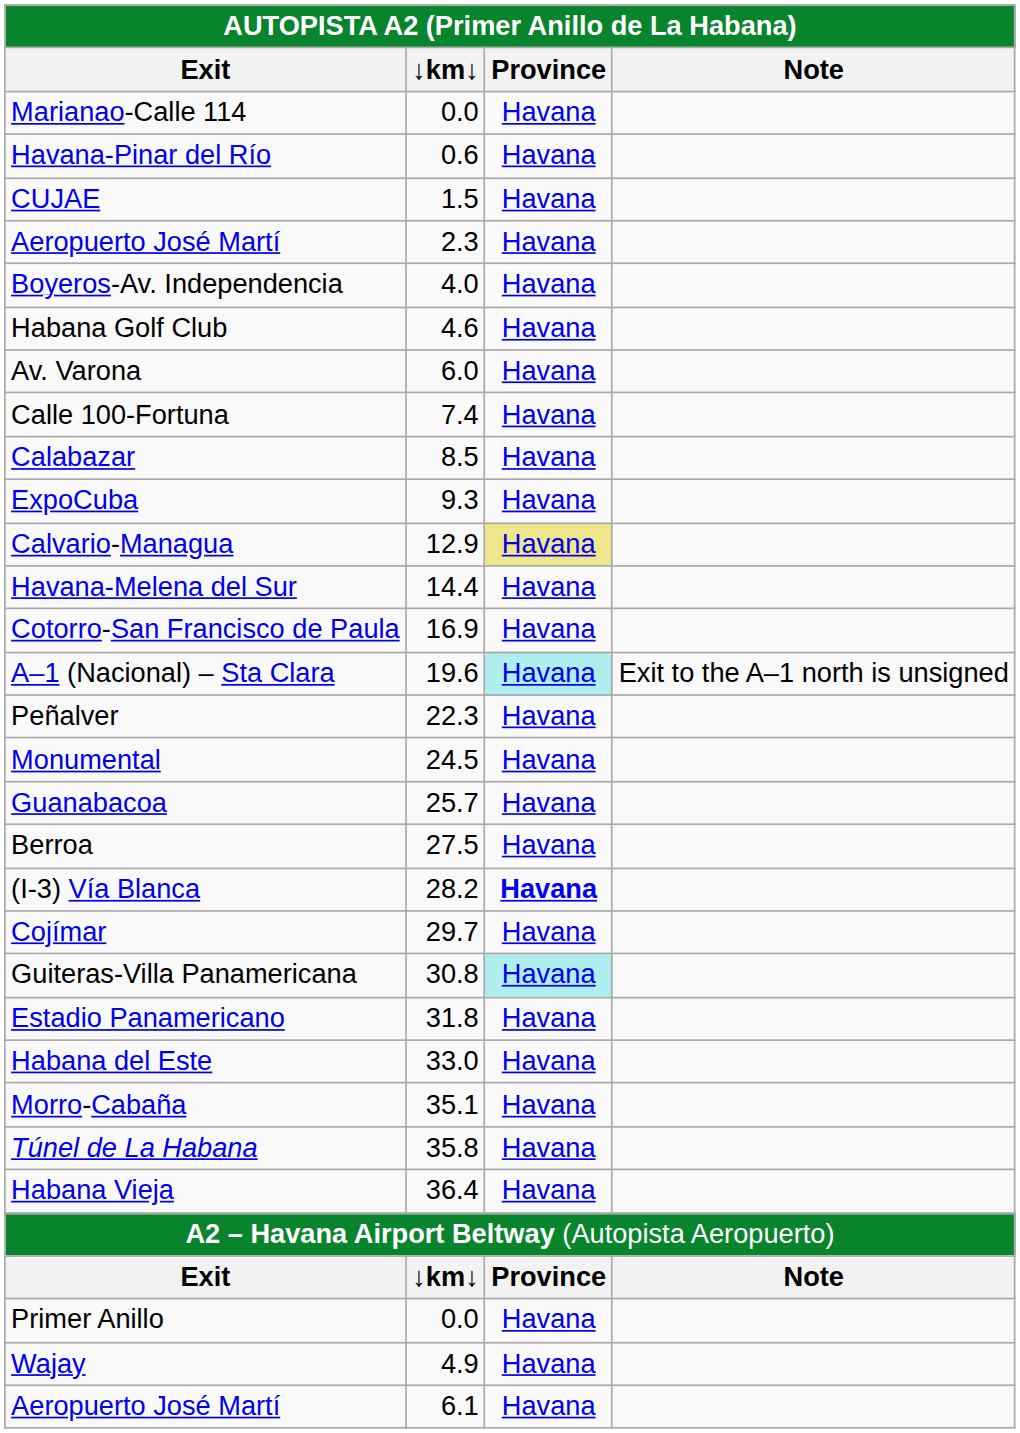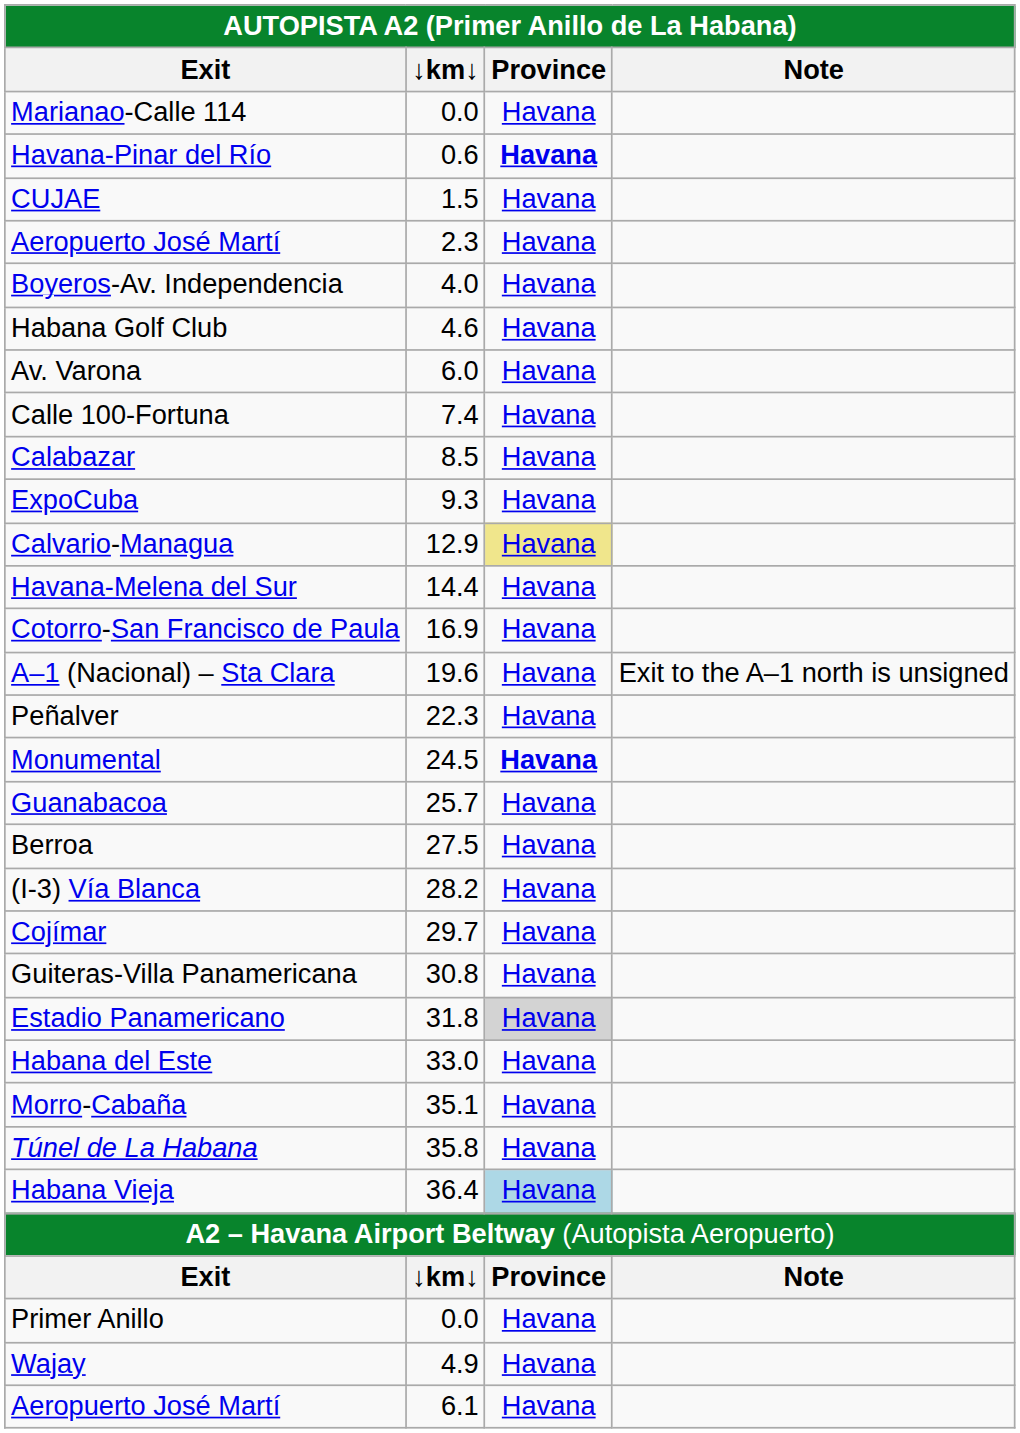(549, 155) normal -> (549, 155) bold
(549, 673) paleturquoise background -> (549, 673) no background
(549, 759) normal -> (549, 759) bold
(549, 888) bold -> (549, 888) normal
(549, 975) paleturquoise background -> (549, 975) no background
(549, 1018) no background -> (549, 1018) lightgrey background
(549, 1190) no background -> (549, 1190) lightblue background
